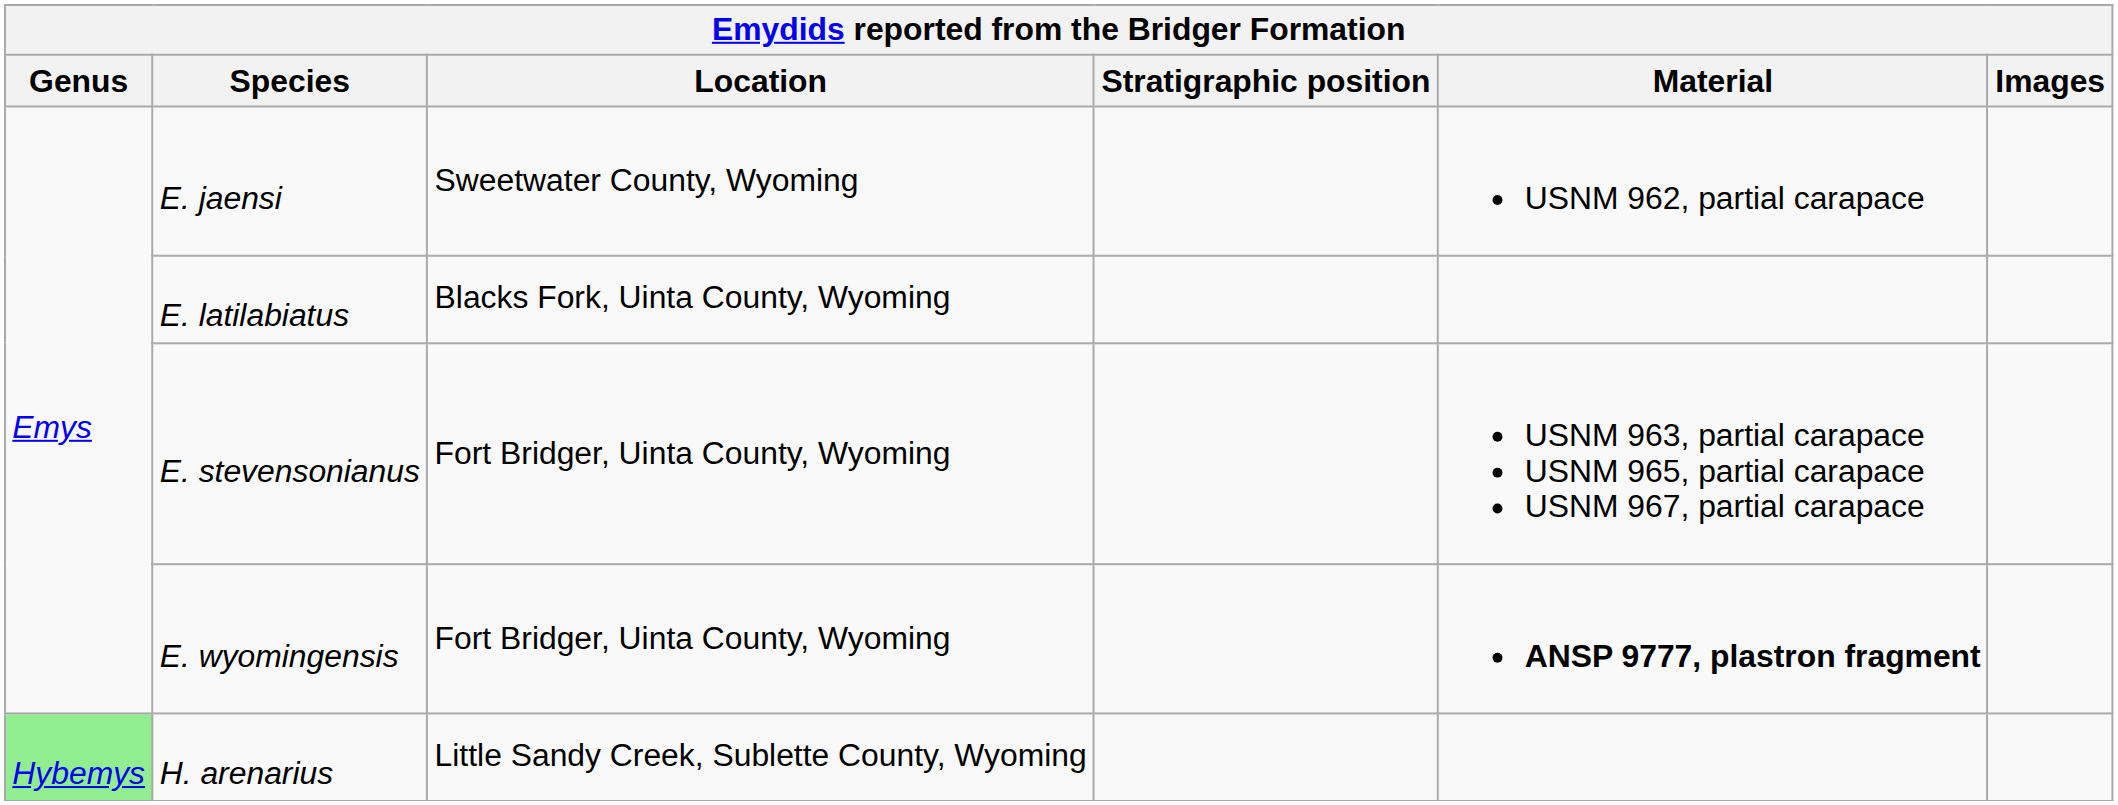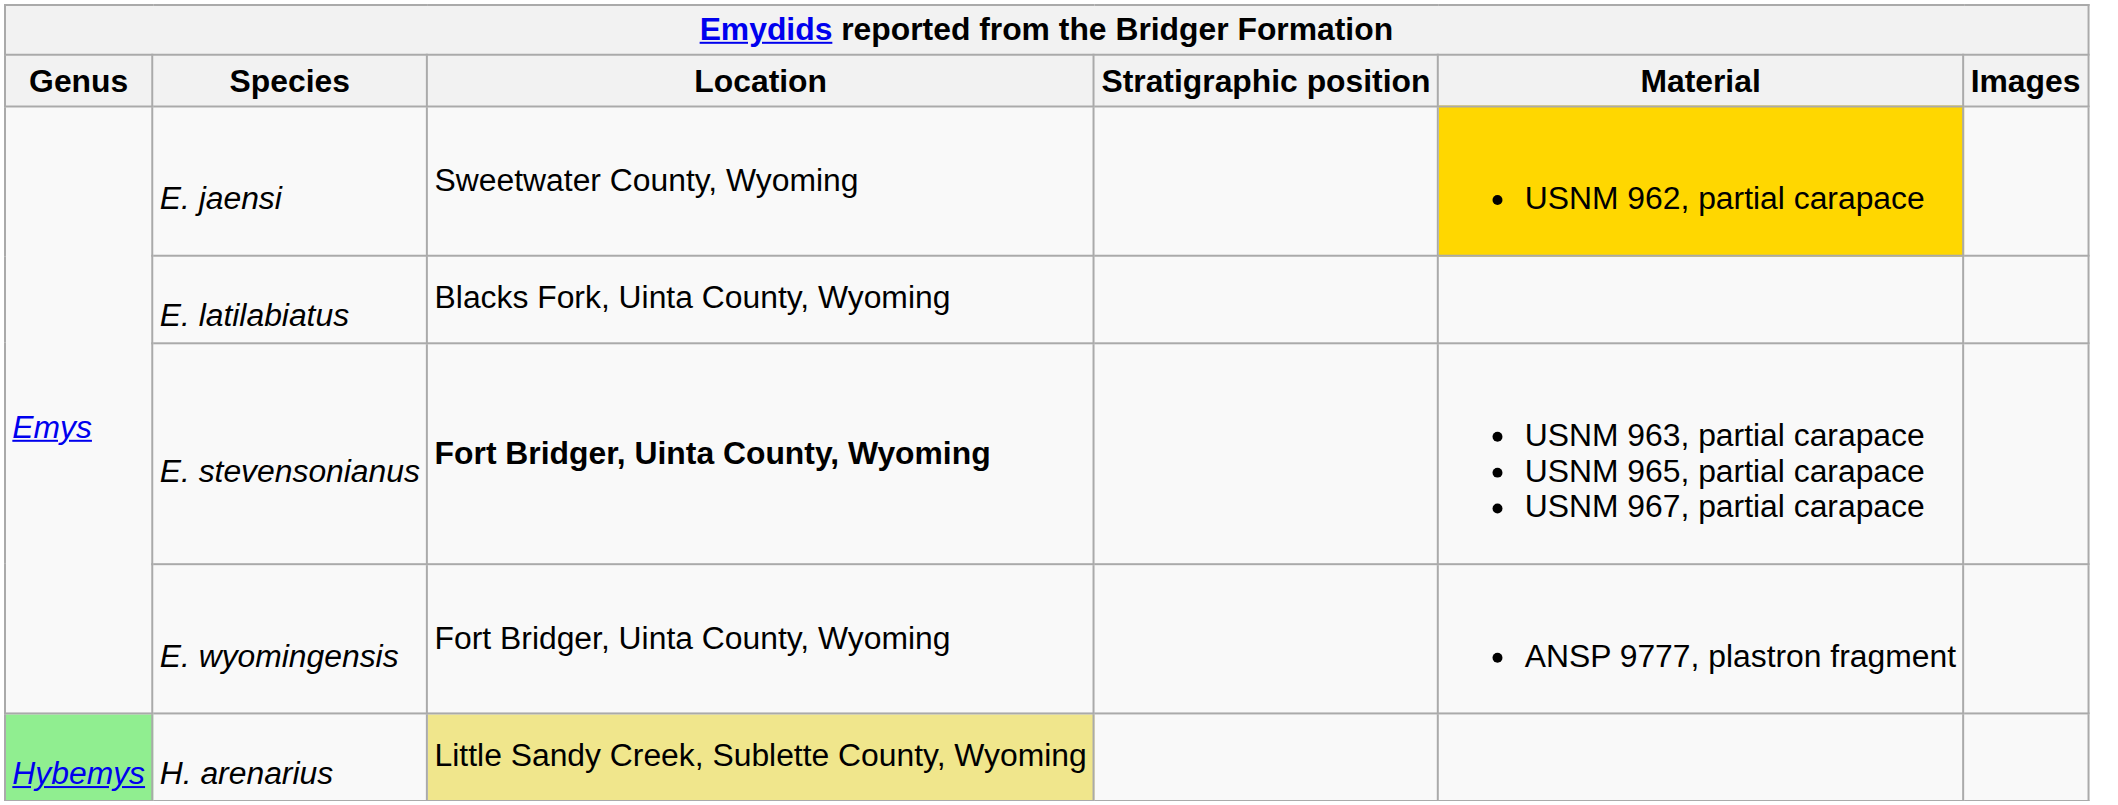(1713, 199) no background -> (1701, 199) gold background
(693, 452) normal -> (713, 452) bold
(1713, 657) bold -> (1701, 657) normal
(761, 756) no background -> (761, 756) khaki background
